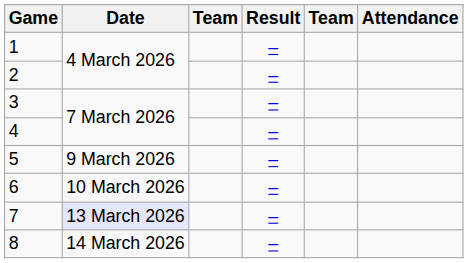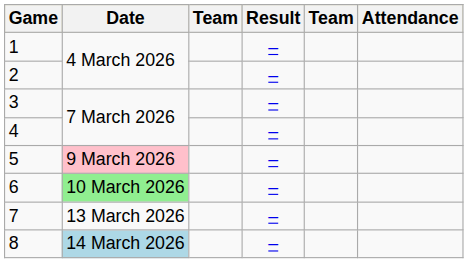(120, 159) no background -> (120, 159) pink background
(125, 187) no background -> (125, 187) lightgreen background
(125, 215) lavender background -> (125, 215) no background
(125, 243) no background -> (125, 243) lightblue background
